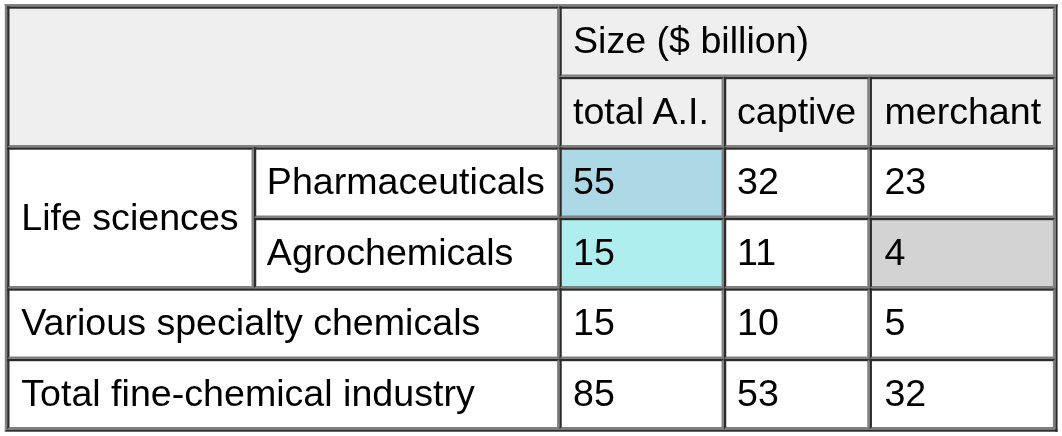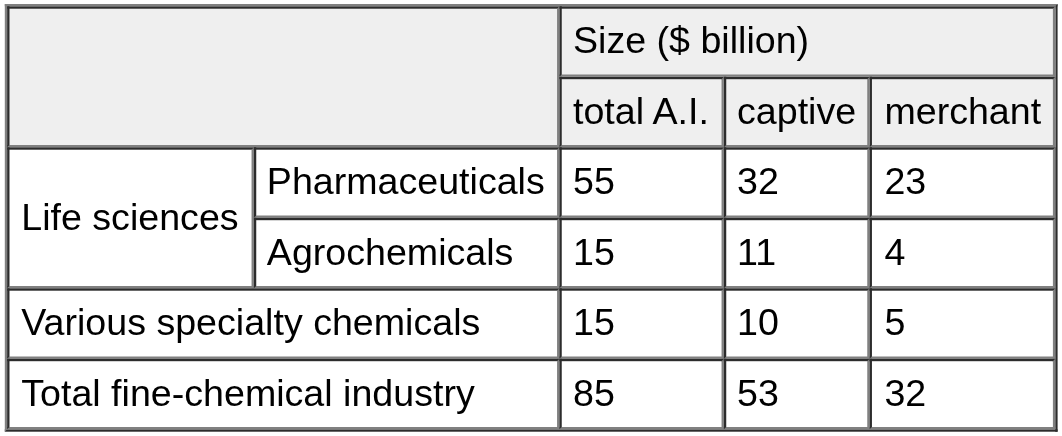(594, 181) lightblue background -> (594, 181) no background
(594, 252) paleturquoise background -> (594, 252) no background
(895, 252) lightgrey background -> (895, 252) no background
